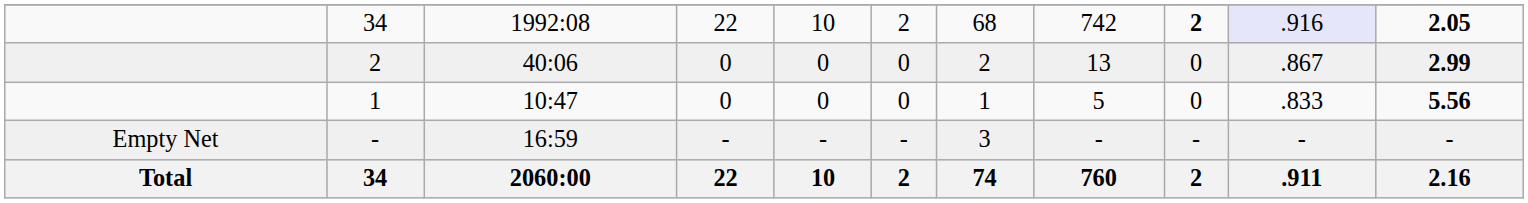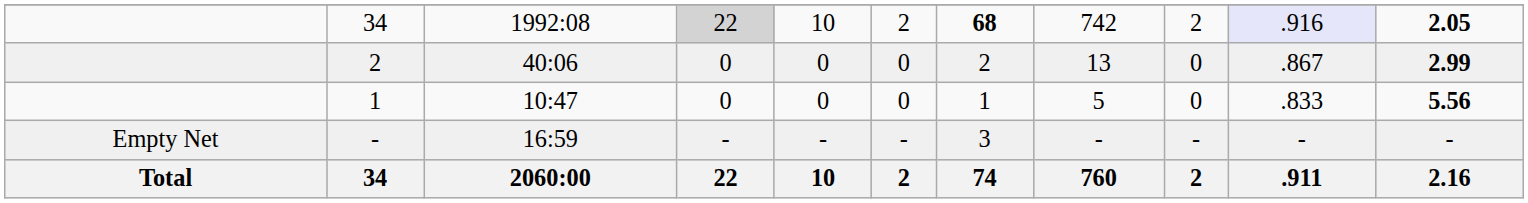(726, 23) no background -> (726, 23) lightgrey background
(985, 23) normal -> (985, 23) bold
(1196, 23) bold -> (1196, 23) normal
